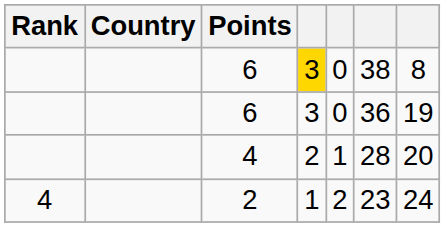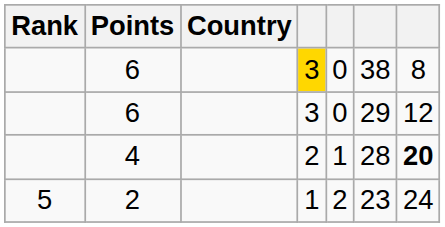columns swapped: (143, 26) <-> (250, 26)
(375, 112) 36 -> (375, 112) 29
(418, 112) 19 -> (418, 112) 12
(418, 156) normal -> (418, 156) bold
(45, 199) 4 -> (45, 199) 5
